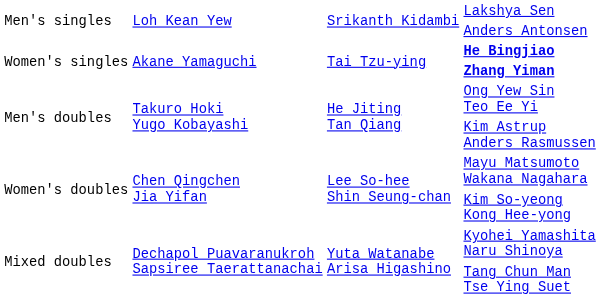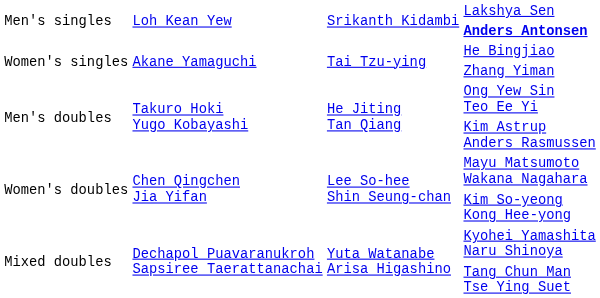(526, 31) normal -> (526, 31) bold
(509, 51) bold -> (509, 51) normal
(509, 72) bold -> (509, 72) normal
